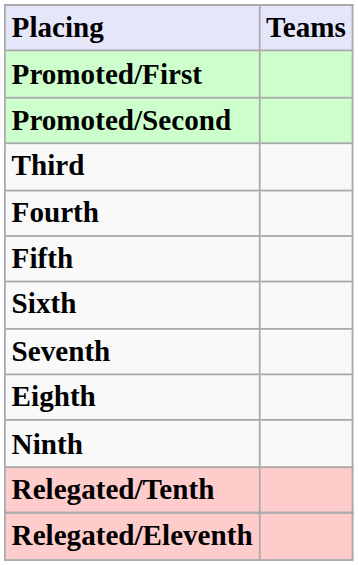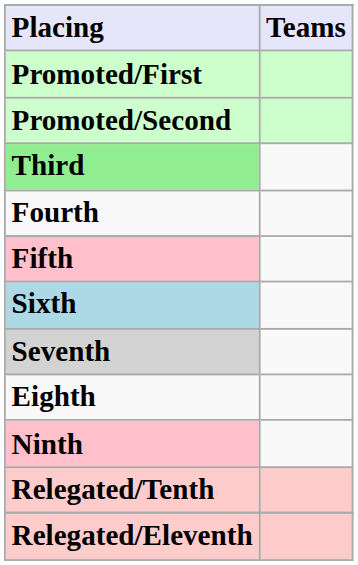(48, 166) no background -> (48, 166) lightgreen background
(42, 258) no background -> (42, 258) pink background
(44, 304) no background -> (44, 304) lightblue background
(61, 350) no background -> (61, 350) lightgrey background
(47, 443) no background -> (47, 443) pink background
